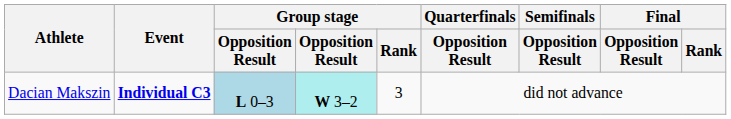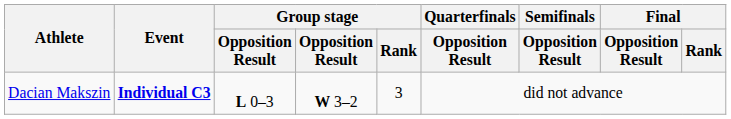(255, 101) lightblue background -> (255, 101) no background
(336, 101) paleturquoise background -> (336, 101) no background
